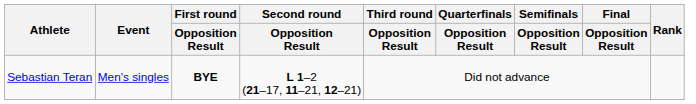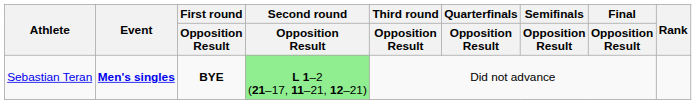(133, 78) normal -> (136, 78) bold
(302, 84) no background -> (307, 84) lightgreen background
